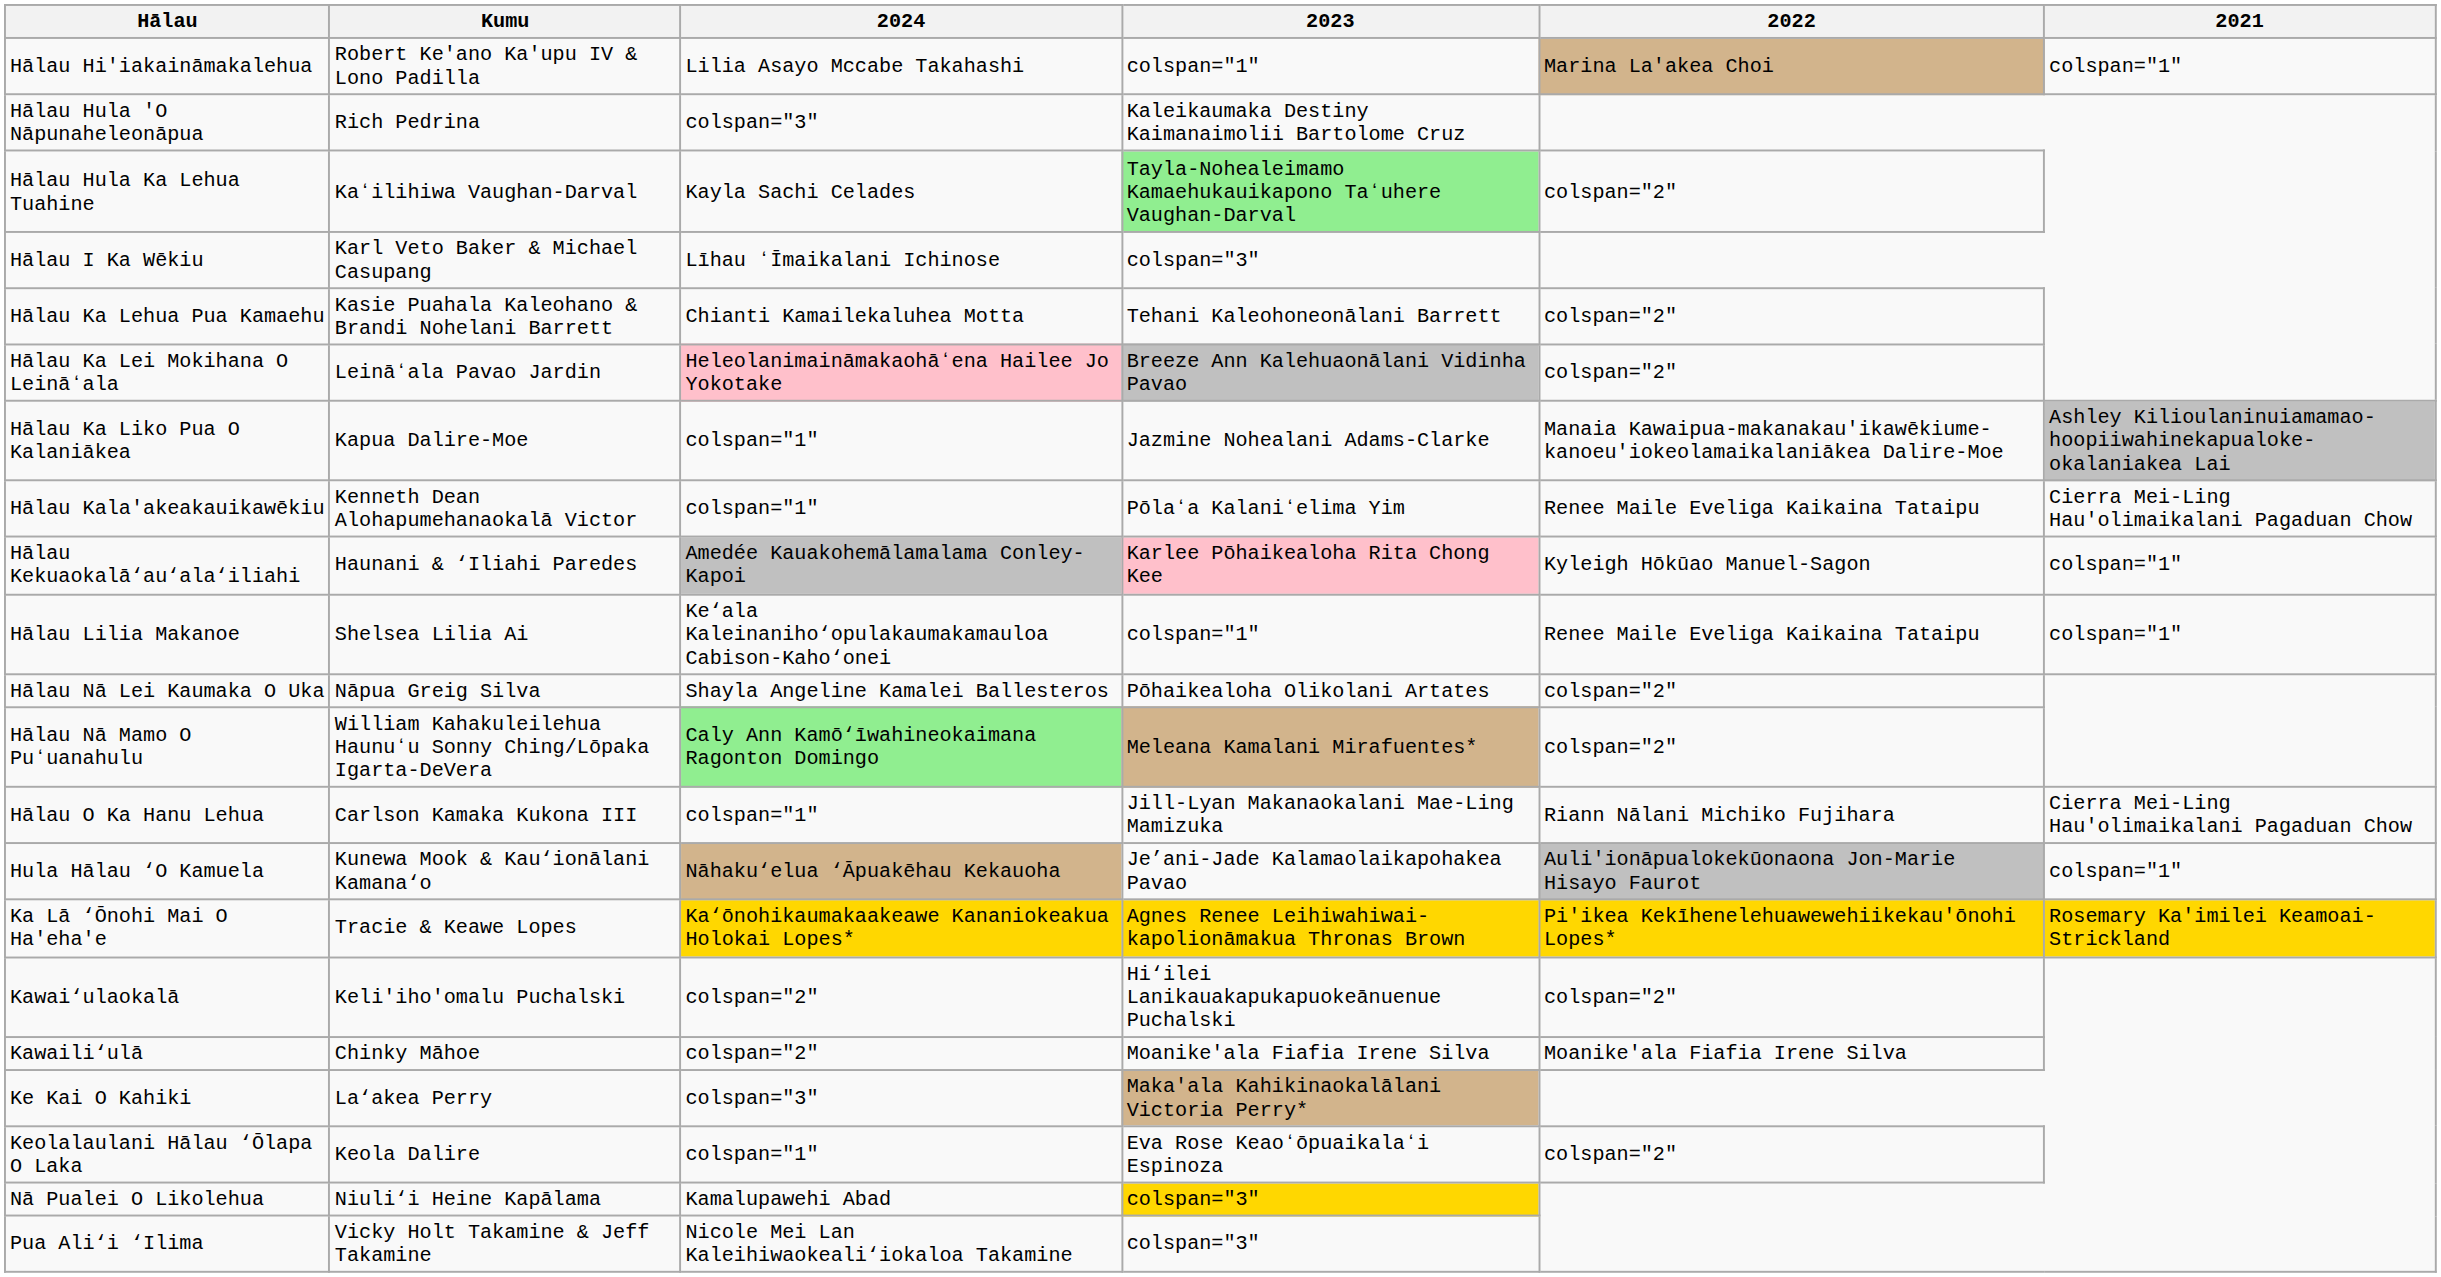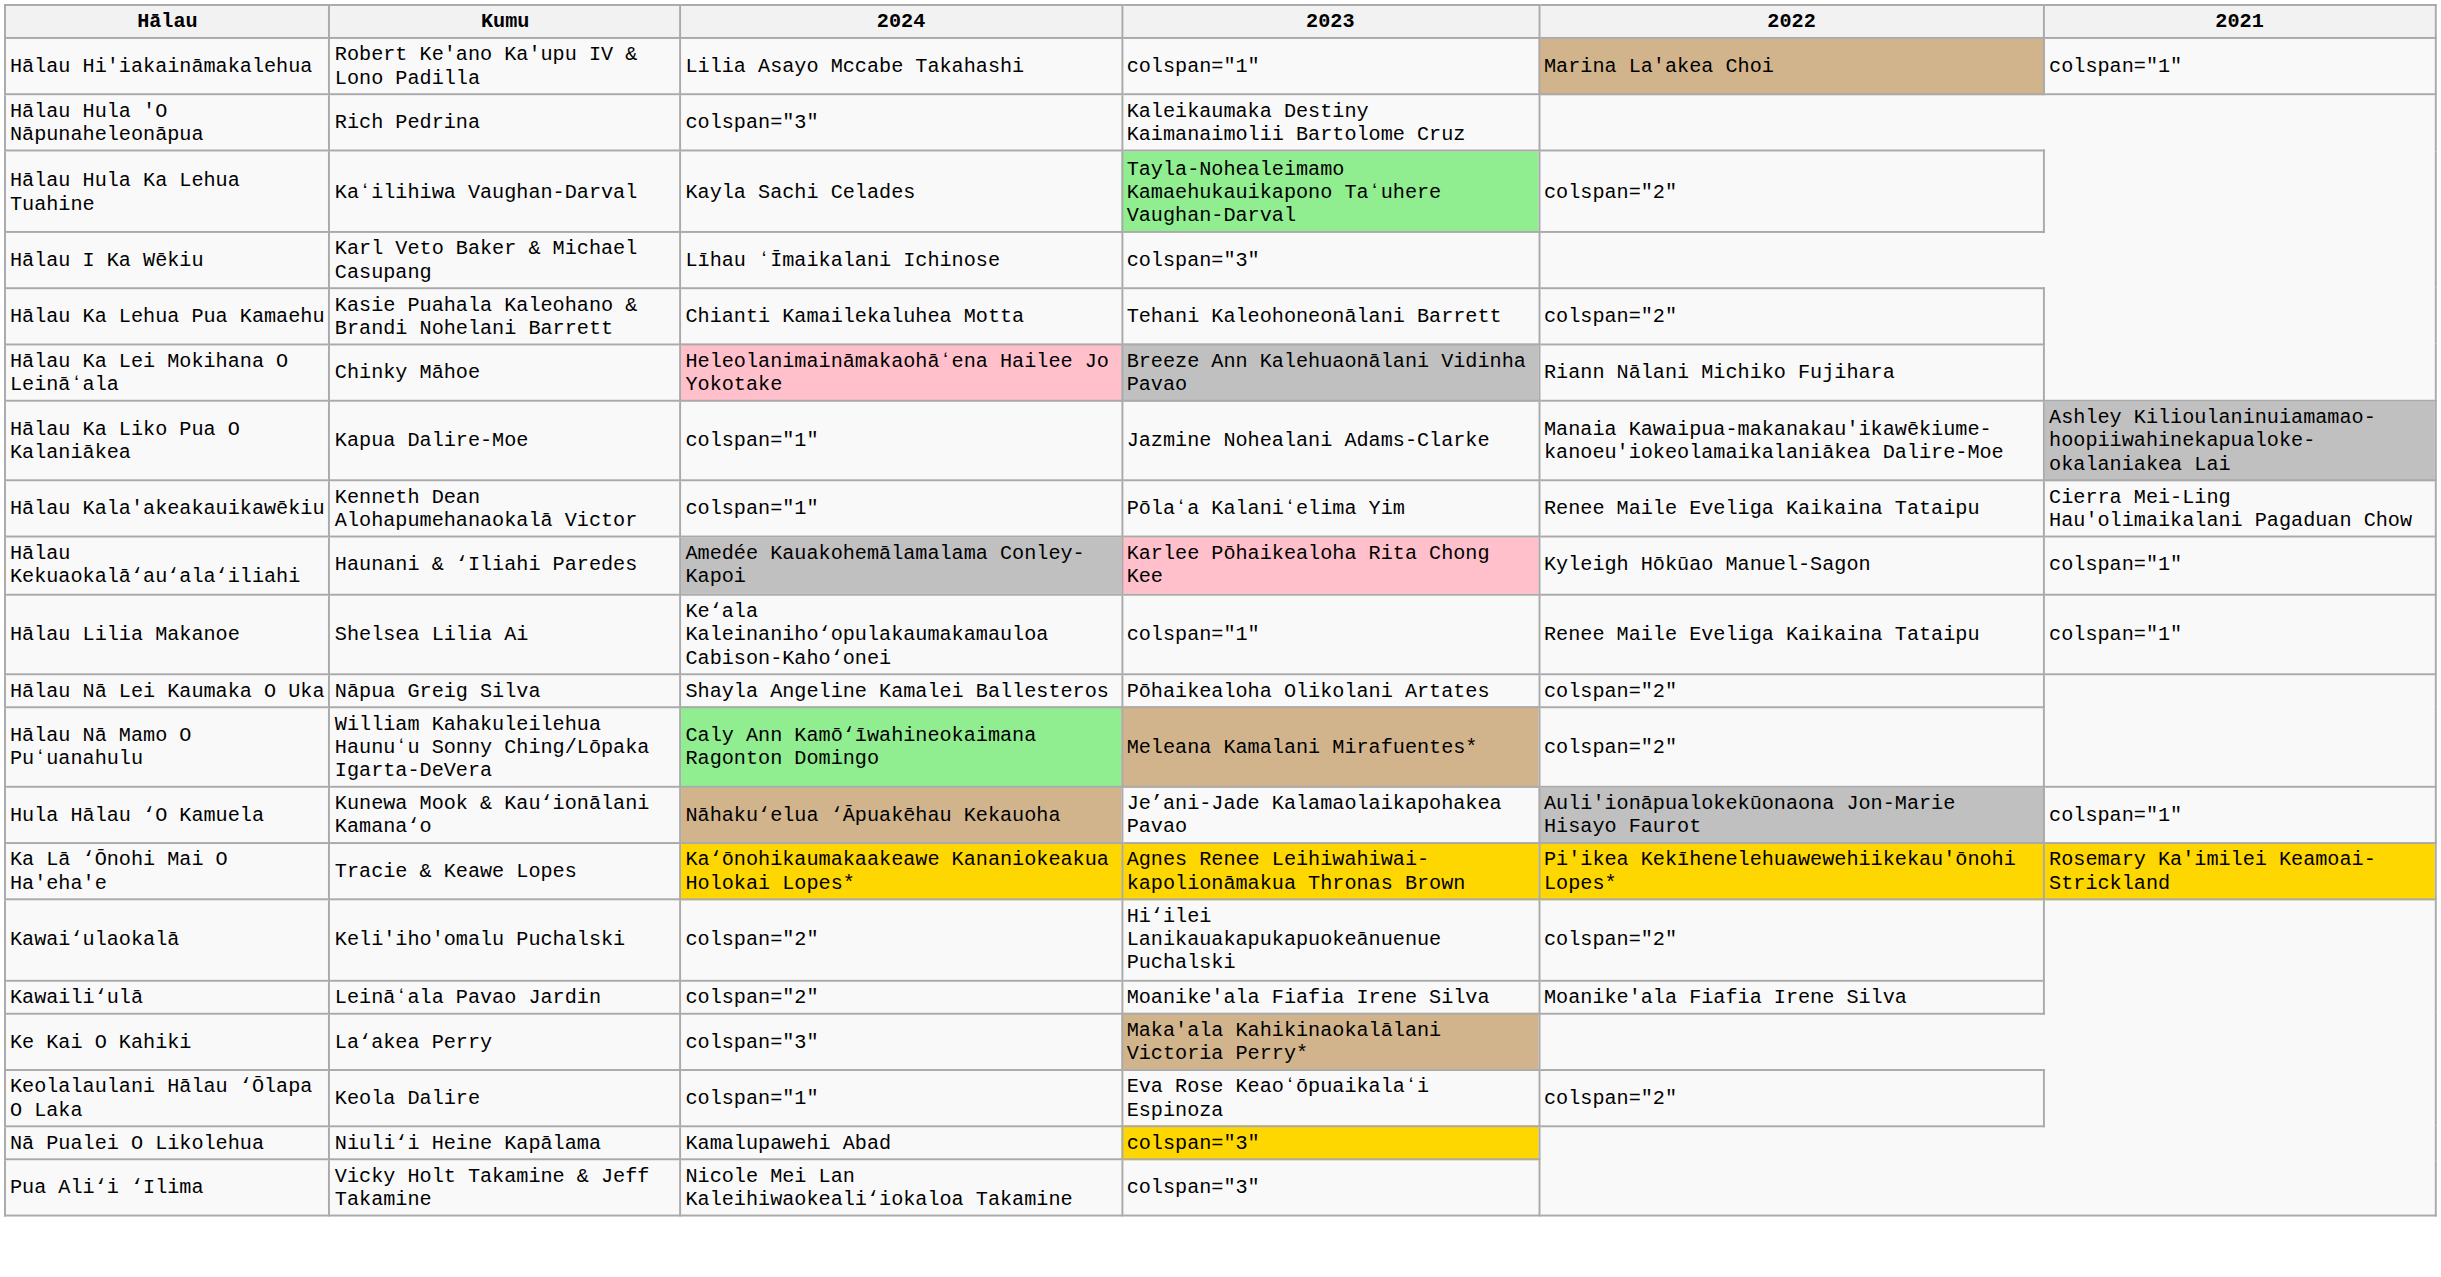(468, 373) Leināʻala Pavao Jardin -> (407, 373) Chinky Māhoe
(1611, 373) colspan="2" -> (1719, 373) Riann Nālani Michiko Fujihara
- row: (137, 816)
(407, 1053) Chinky Māhoe -> (468, 997) Leināʻala Pavao Jardin
